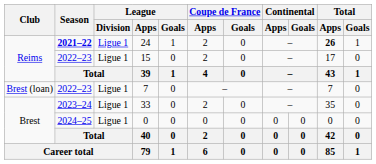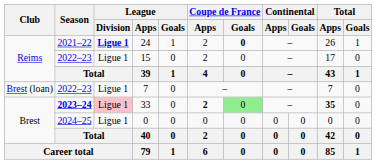(74, 43) bold -> (74, 43) normal
(113, 43) normal -> (113, 43) bold
(243, 43) normal -> (243, 43) bold
(330, 43) bold -> (330, 43) normal
(74, 105) normal -> (74, 105) bold
(113, 105) no background -> (113, 105) pink background
(205, 105) normal -> (205, 105) bold
(243, 105) no background -> (243, 105) lightgreen background
(330, 105) normal -> (330, 105) bold
